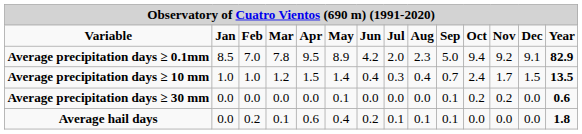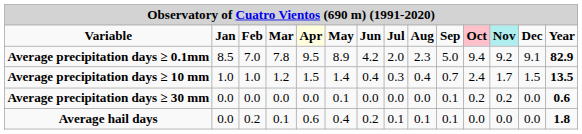(311, 35) no background -> (311, 35) lightyellow background
(477, 35) no background -> (477, 35) pink background
(504, 35) no background -> (504, 35) paleturquoise background
